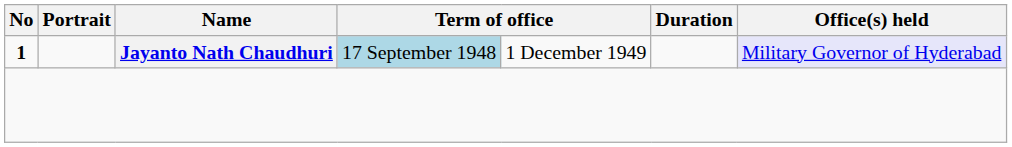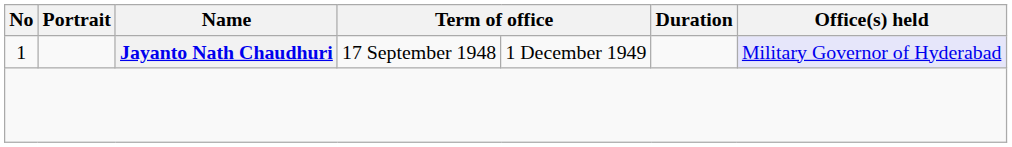(21, 51) bold -> (21, 51) normal
(419, 51) lightblue background -> (419, 51) no background
